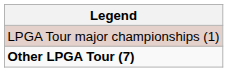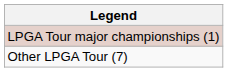(71, 57) bold -> (68, 57) normal
